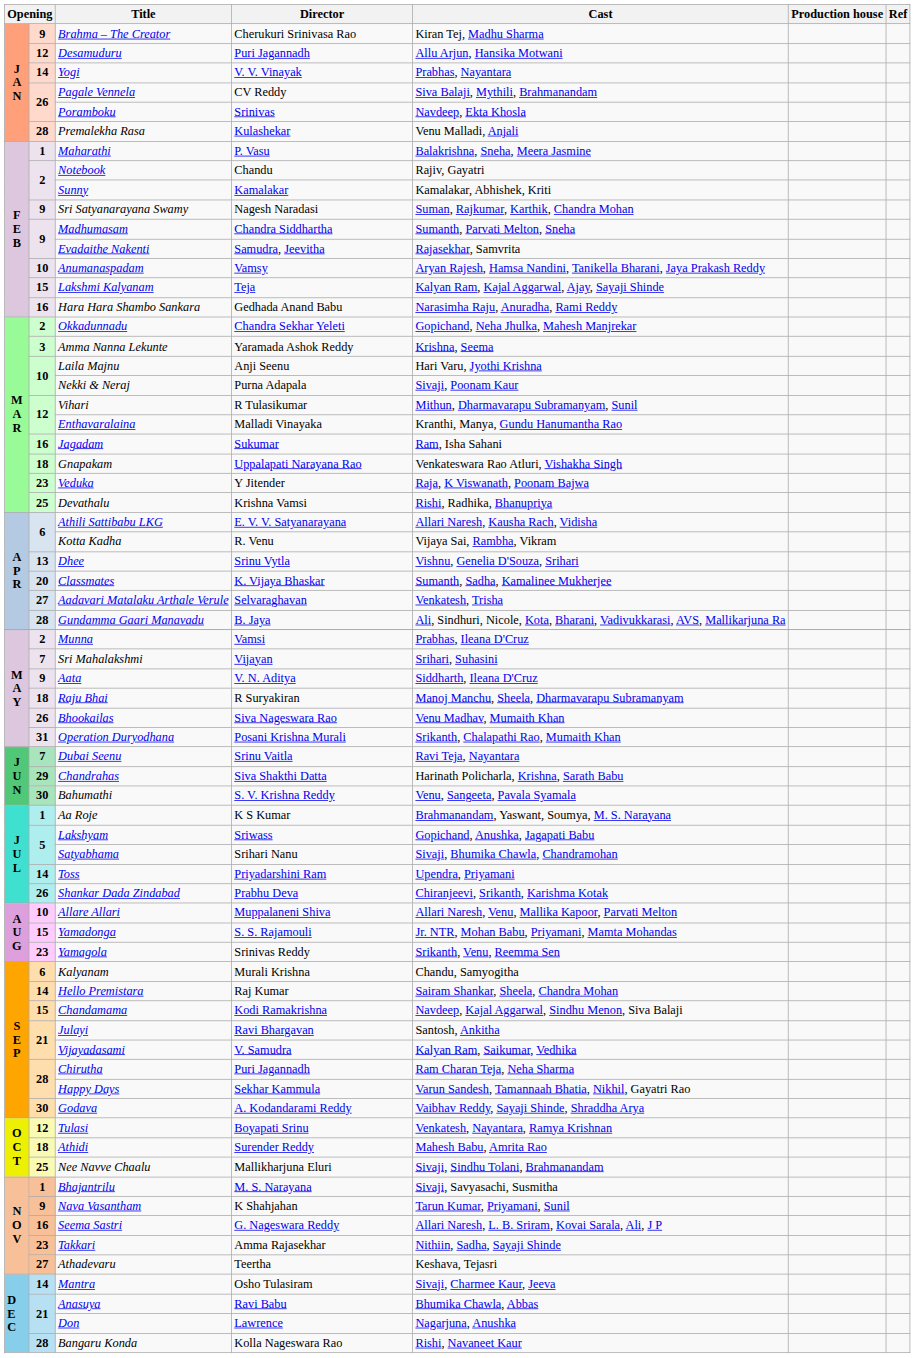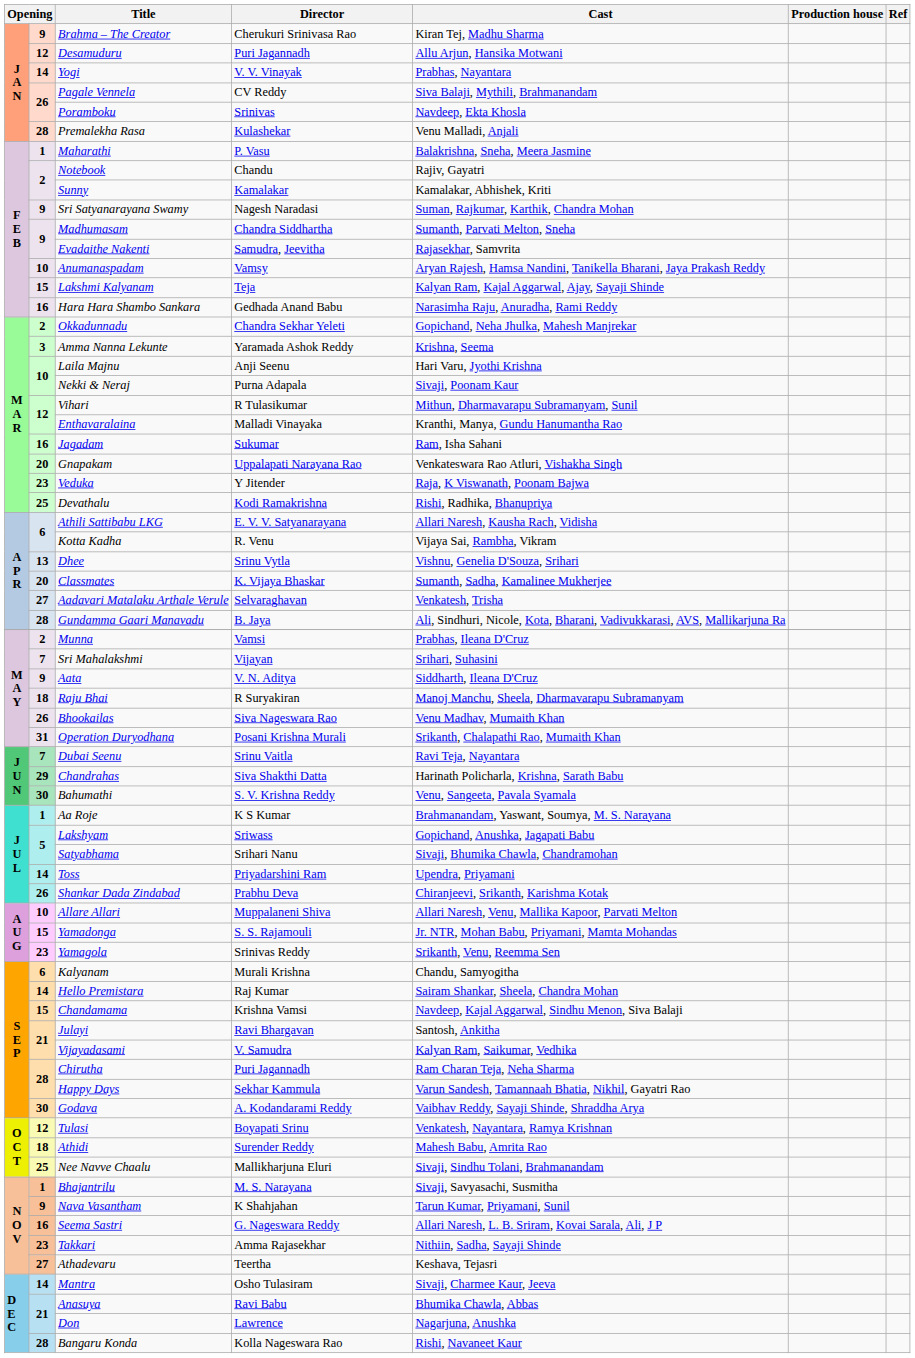(42, 463) 18 -> (42, 463) 20
(271, 502) Krishna Vamsi -> (281, 502) Kodi Ramakrishna
(281, 1010) Kodi Ramakrishna -> (271, 1010) Krishna Vamsi
